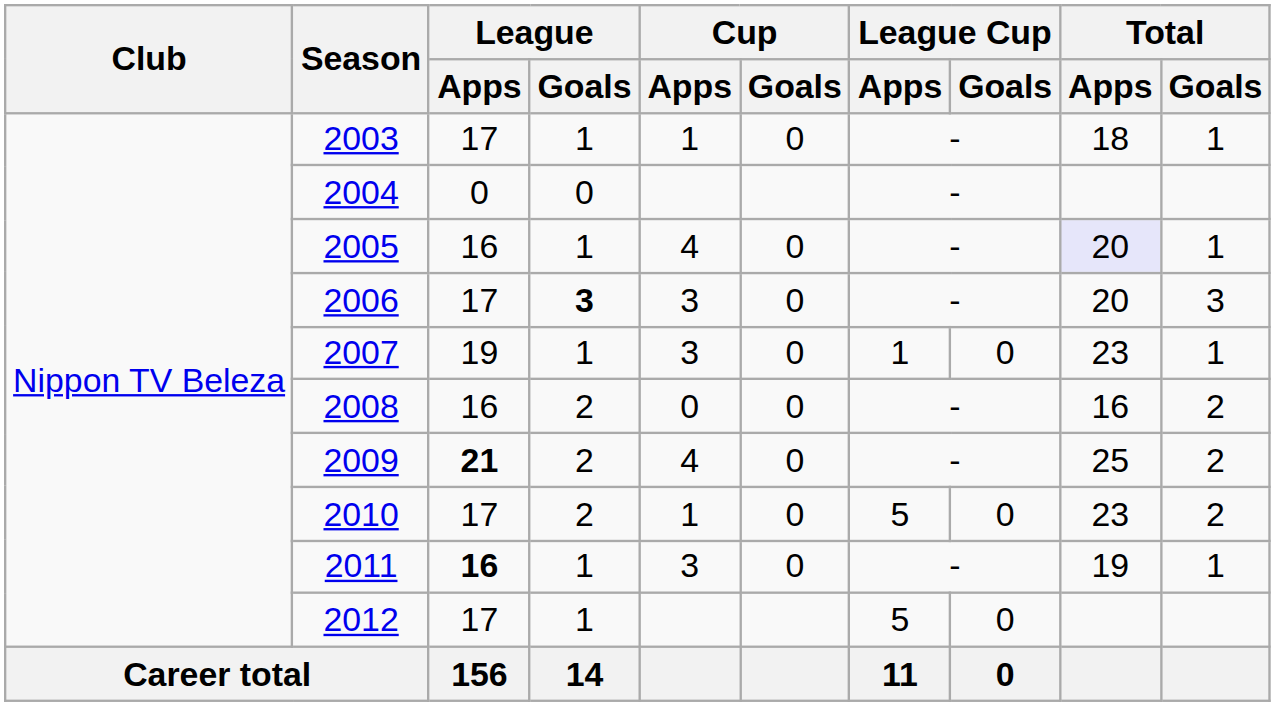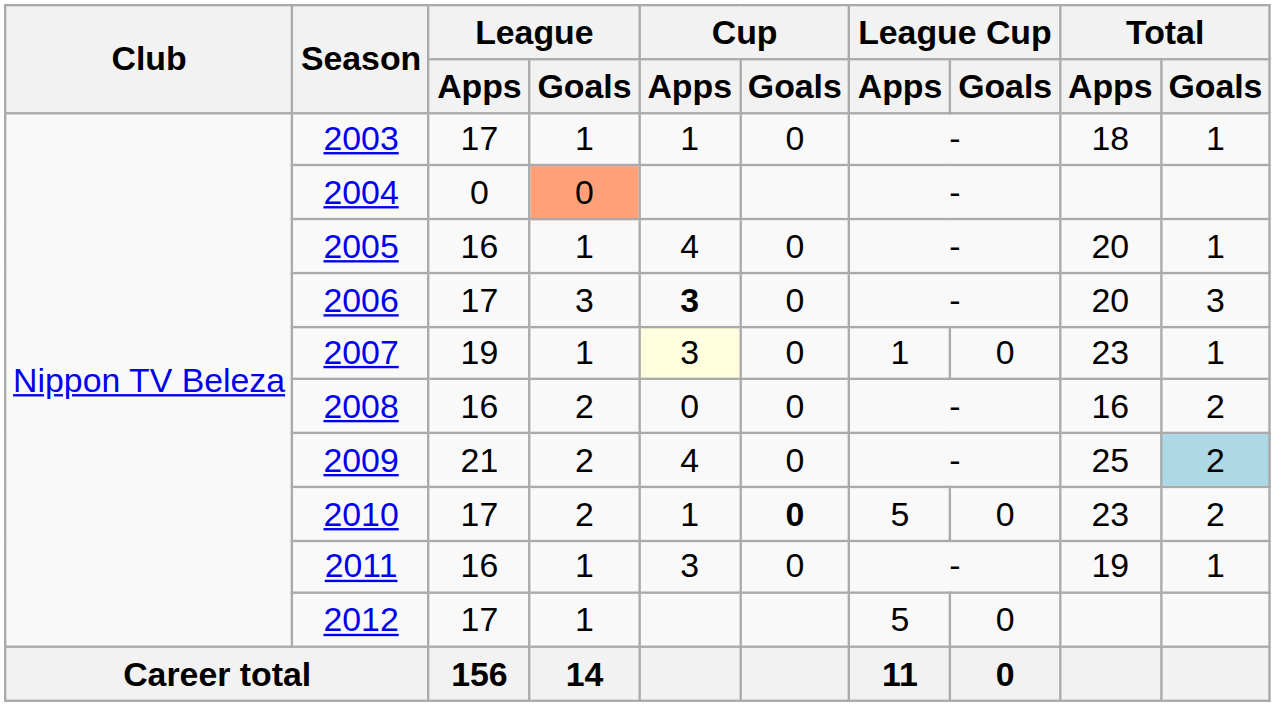(585, 193) no background -> (585, 193) lightsalmon background
(1110, 246) lavender background -> (1110, 246) no background
(585, 300) bold -> (585, 300) normal
(690, 300) normal -> (690, 300) bold
(690, 353) no background -> (690, 353) lightyellow background
(479, 460) bold -> (479, 460) normal
(1215, 460) no background -> (1215, 460) lightblue background
(795, 513) normal -> (795, 513) bold
(479, 567) bold -> (479, 567) normal
